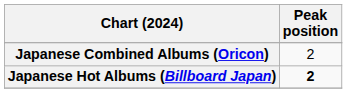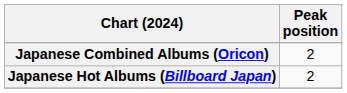(310, 76) bold -> (310, 76) normal
